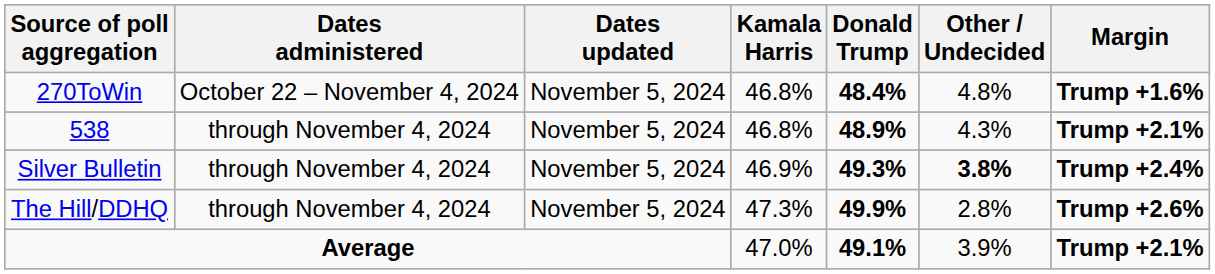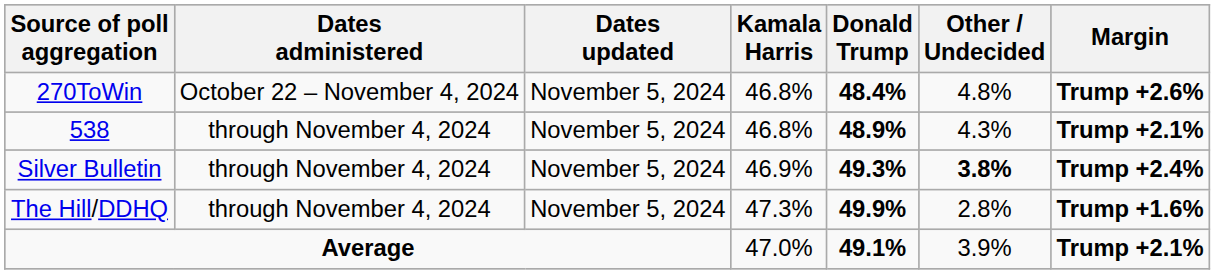(1130, 91) Trump +1.6% -> (1130, 91) Trump +2.6%
(1130, 209) Trump +2.6% -> (1130, 209) Trump +1.6%
